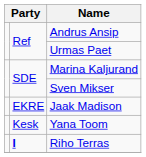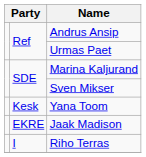rows swapped: (79, 124) <-> (86, 106)
(14, 143) bold -> (14, 143) normal
